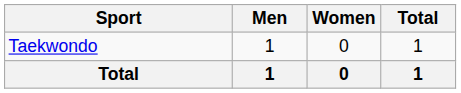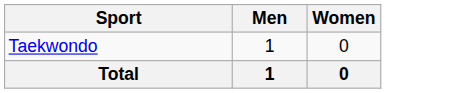- column: (418, 18)
